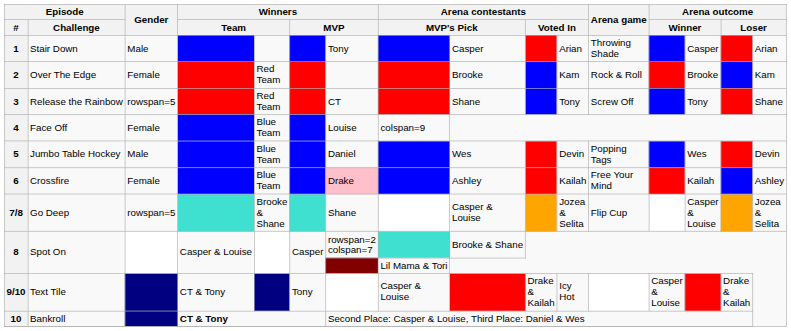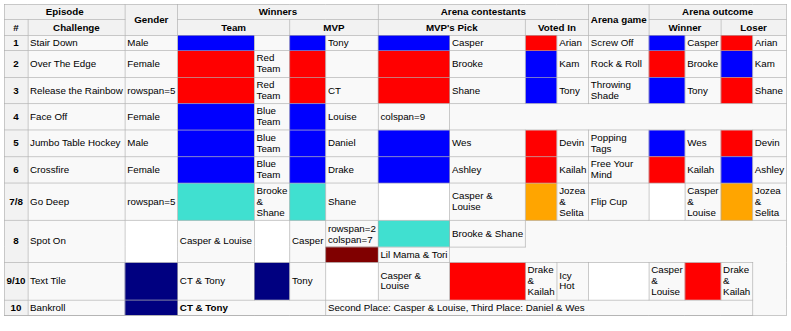(611, 48) Throwing Shade -> (612, 43) Screw Off
(612, 101) Screw Off -> (611, 90) Throwing Shade
(341, 180) pink background -> (341, 170) no background
